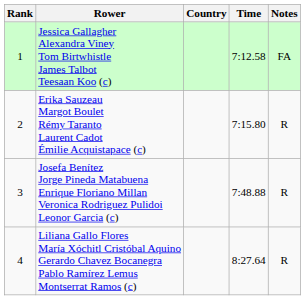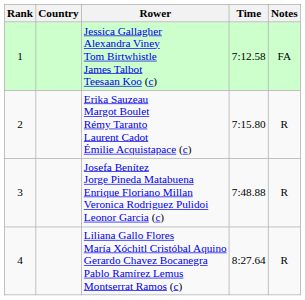columns swapped: (110, 13) <-> (206, 13)
